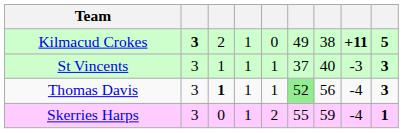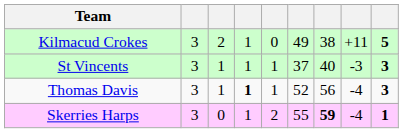(195, 41) bold -> (195, 41) normal
(356, 41) bold -> (356, 41) normal
(221, 90) bold -> (221, 90) normal
(248, 90) normal -> (248, 90) bold
(301, 90) lightgreen background -> (301, 90) no background
(327, 115) normal -> (327, 115) bold
